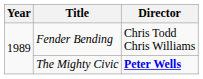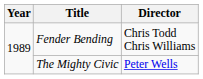(152, 64) bold -> (151, 64) normal
